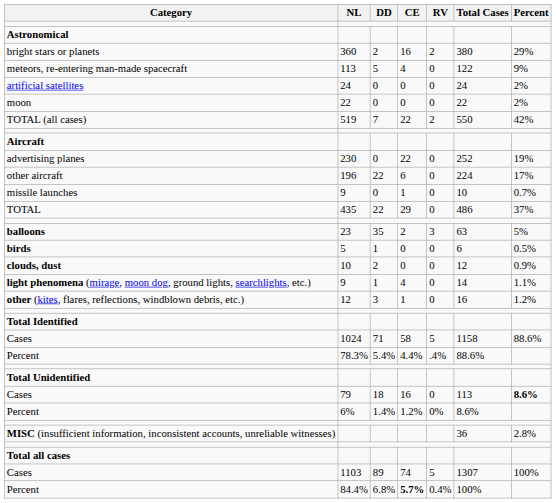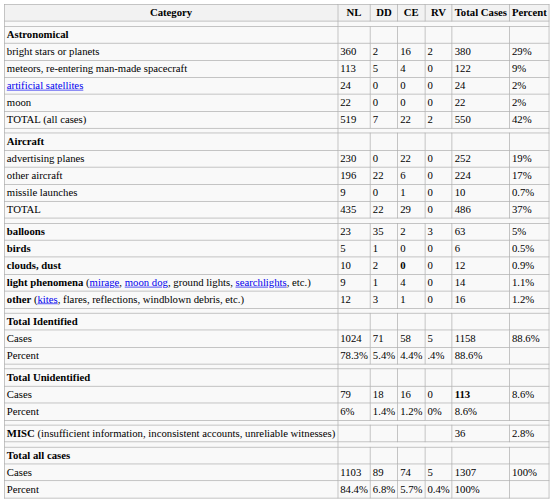(403, 265) normal -> (403, 265) bold
(464, 394) normal -> (462, 394) bold
(526, 394) bold -> (523, 394) normal
(412, 489) bold -> (411, 489) normal
